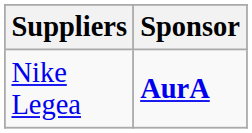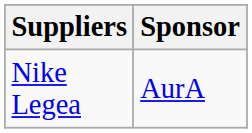(175, 88) bold -> (173, 88) normal
